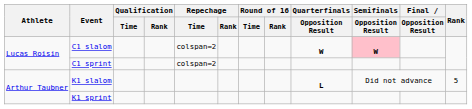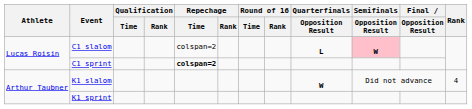(321, 51) W -> (321, 51) L
(196, 64) normal -> (196, 64) bold
(321, 85) L -> (321, 85) W
(456, 80) 5 -> (456, 80) 4
